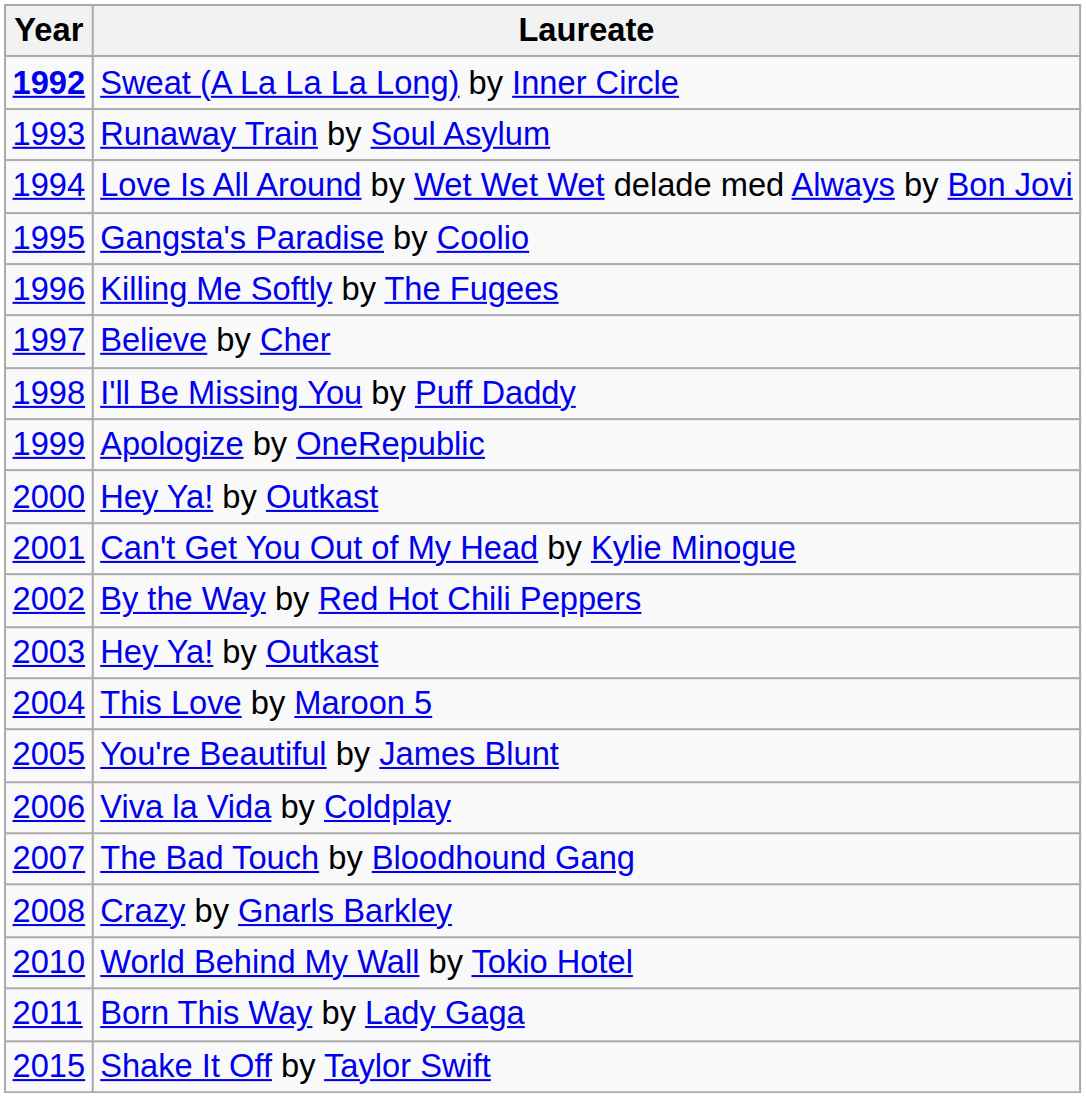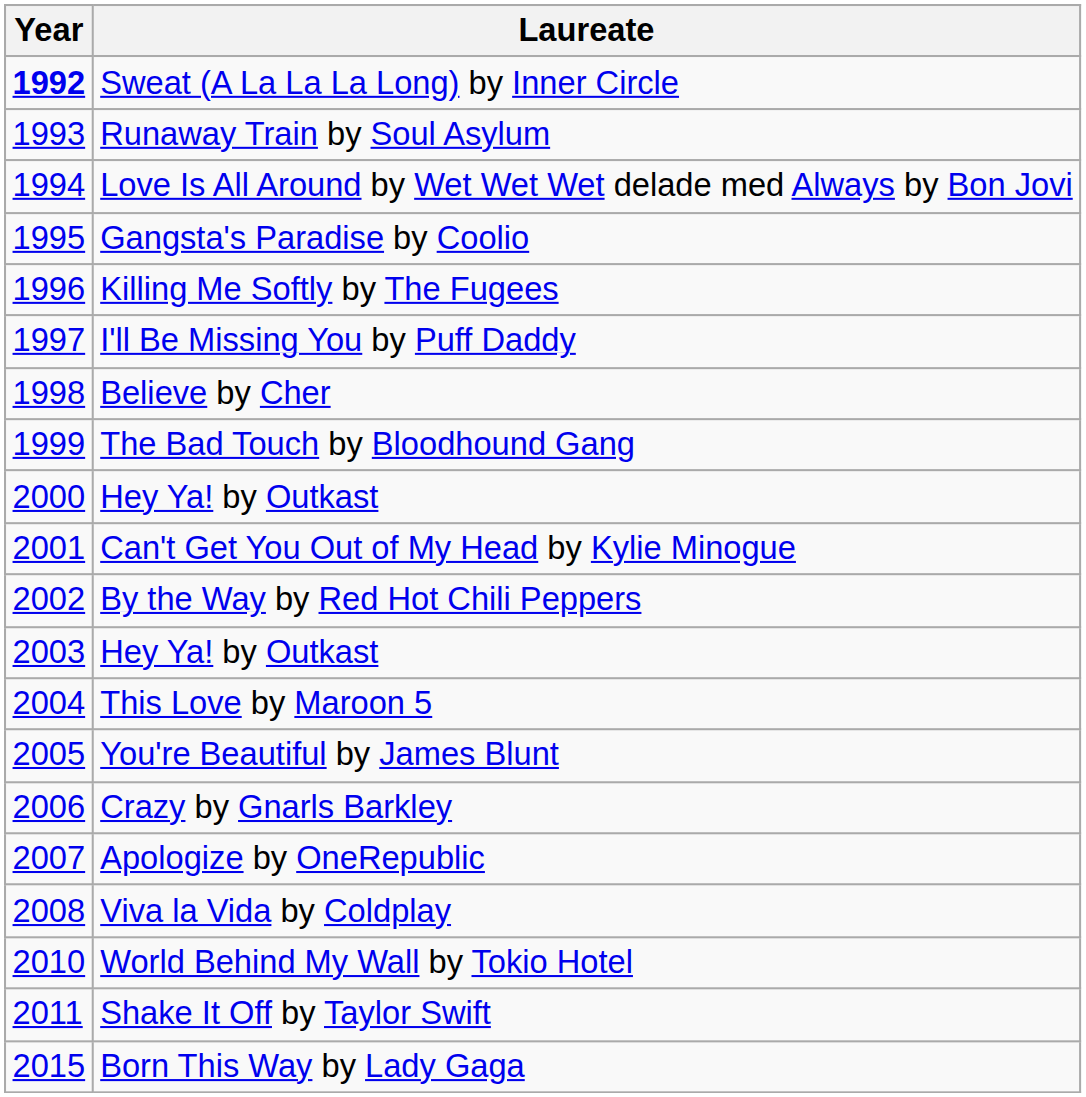(215, 340) Believe by Cher -> (338, 340) I'll Be Missing You by Puff Daddy
(338, 392) I'll Be Missing You by Puff Daddy -> (215, 392) Believe by Cher
(293, 444) Apologize by OneRepublic -> (368, 444) The Bad Touch by Bloodhound Gang
(276, 806) Viva la Vida by Coldplay -> (276, 806) Crazy by Gnarls Barkley
(368, 858) The Bad Touch by Bloodhound Gang -> (293, 858) Apologize by OneRepublic
(276, 910) Crazy by Gnarls Barkley -> (276, 910) Viva la Vida by Coldplay
(312, 1013) Born This Way by Lady Gaga -> (296, 1013) Shake It Off by Taylor Swift
(296, 1065) Shake It Off by Taylor Swift -> (312, 1065) Born This Way by Lady Gaga
